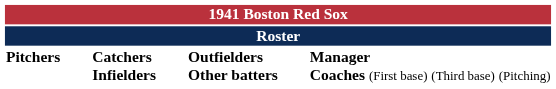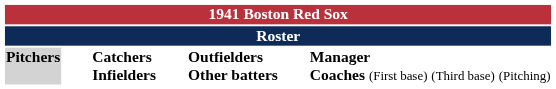(33, 57) no background -> (33, 57) lightgrey background
